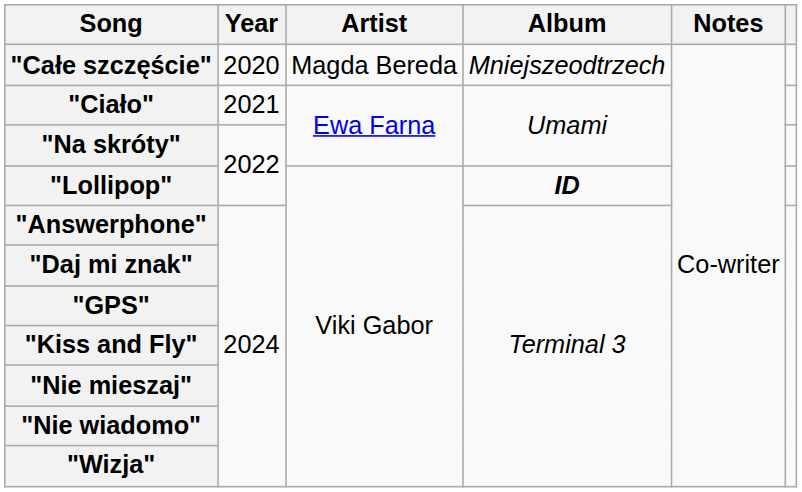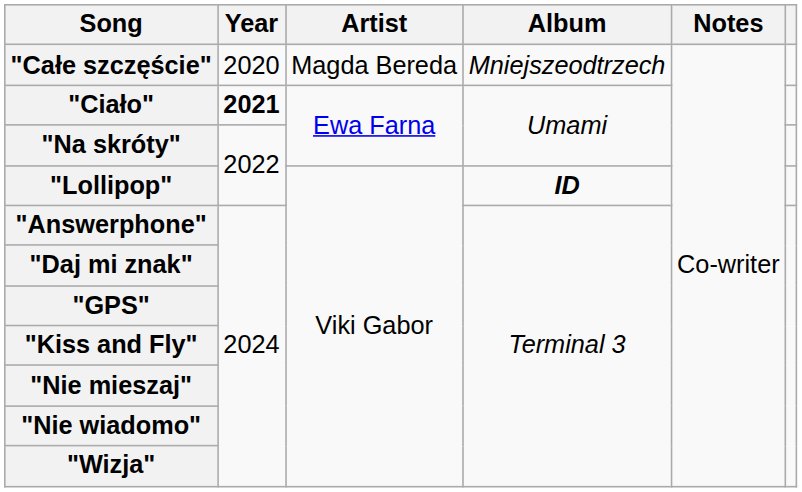(251, 104) normal -> (251, 104) bold
